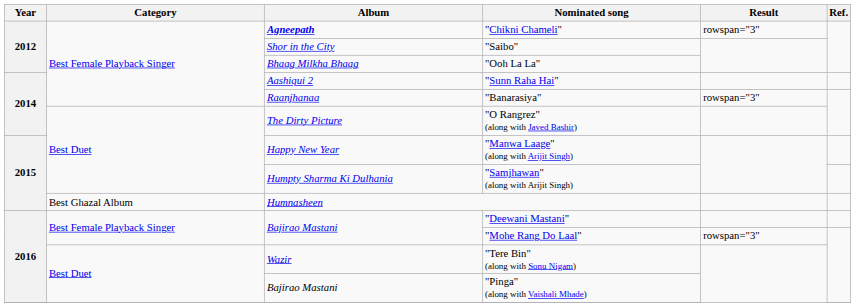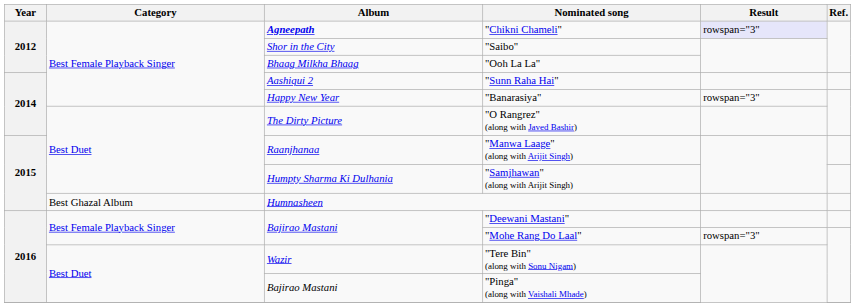(731, 30) no background -> (731, 30) lavender background
(293, 98) Raanjhanaa -> (303, 98) Happy New Year
(303, 150) Happy New Year -> (293, 150) Raanjhanaa
